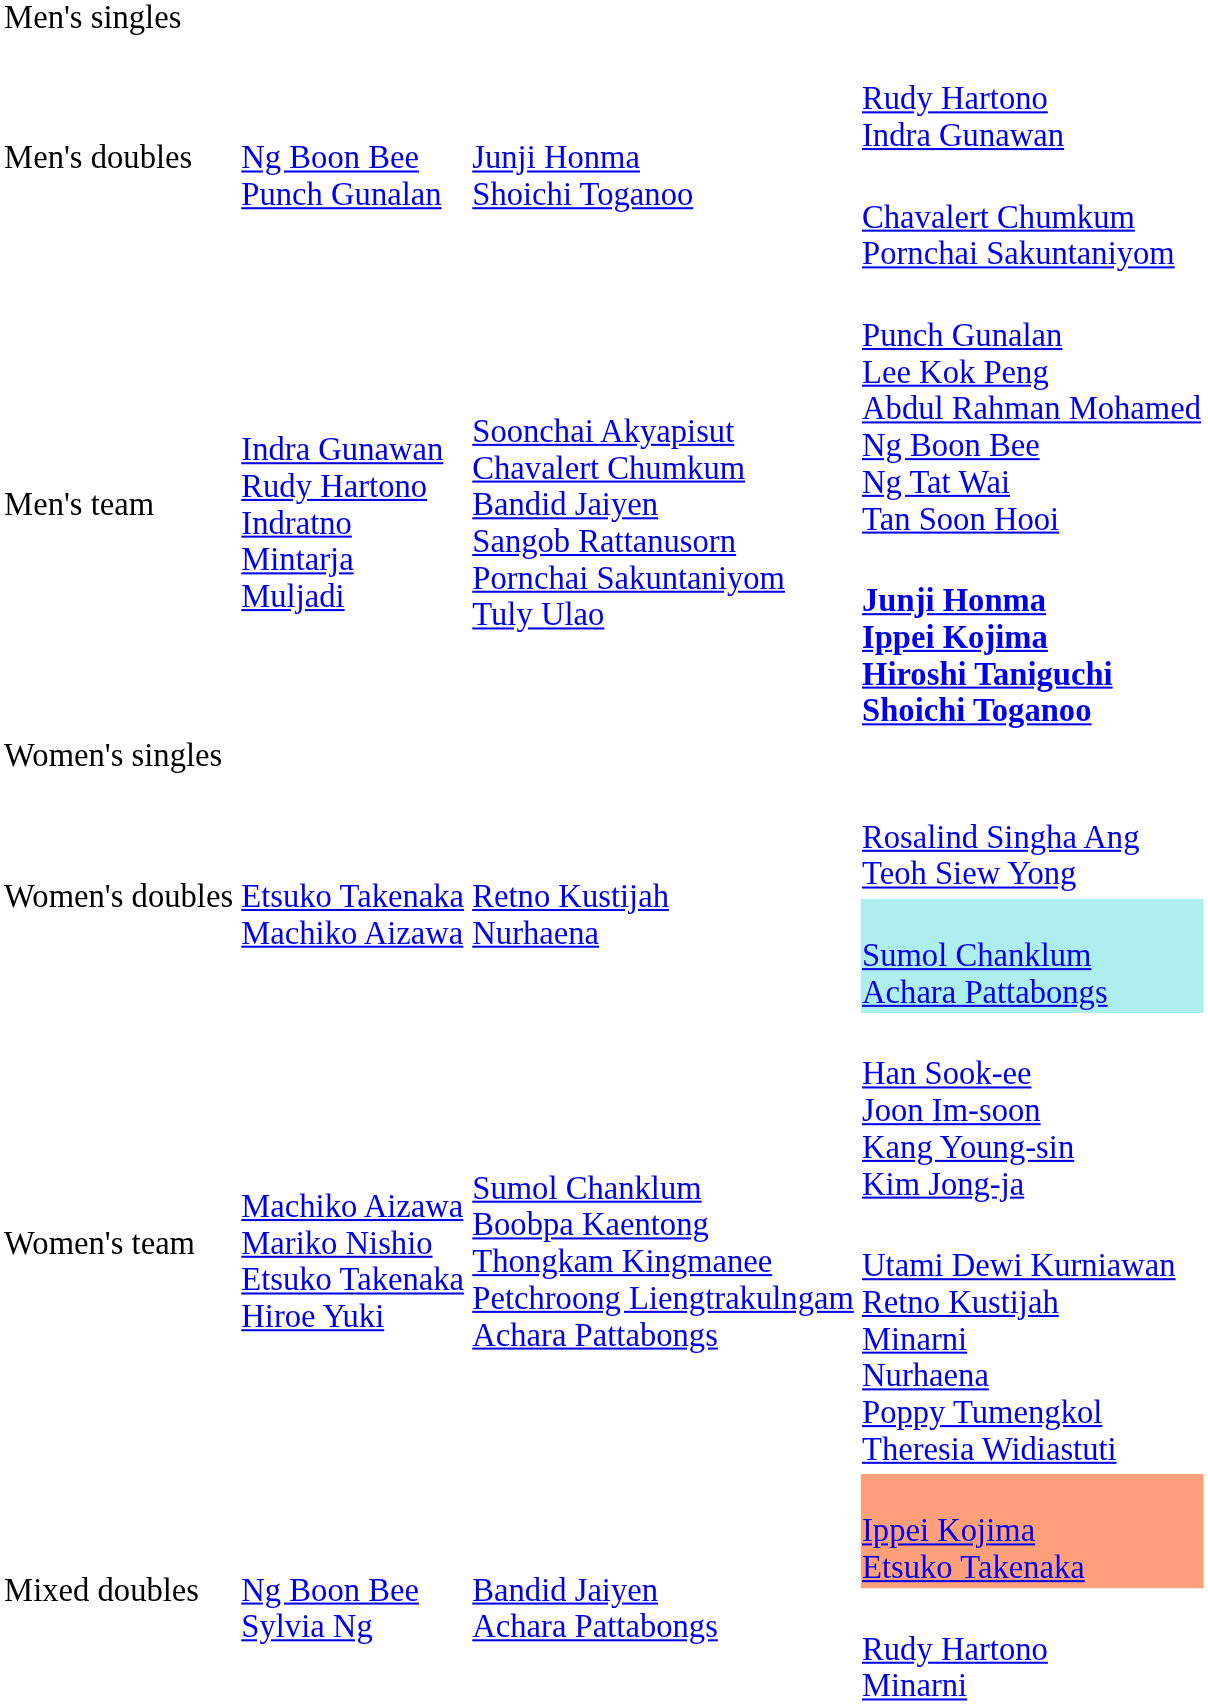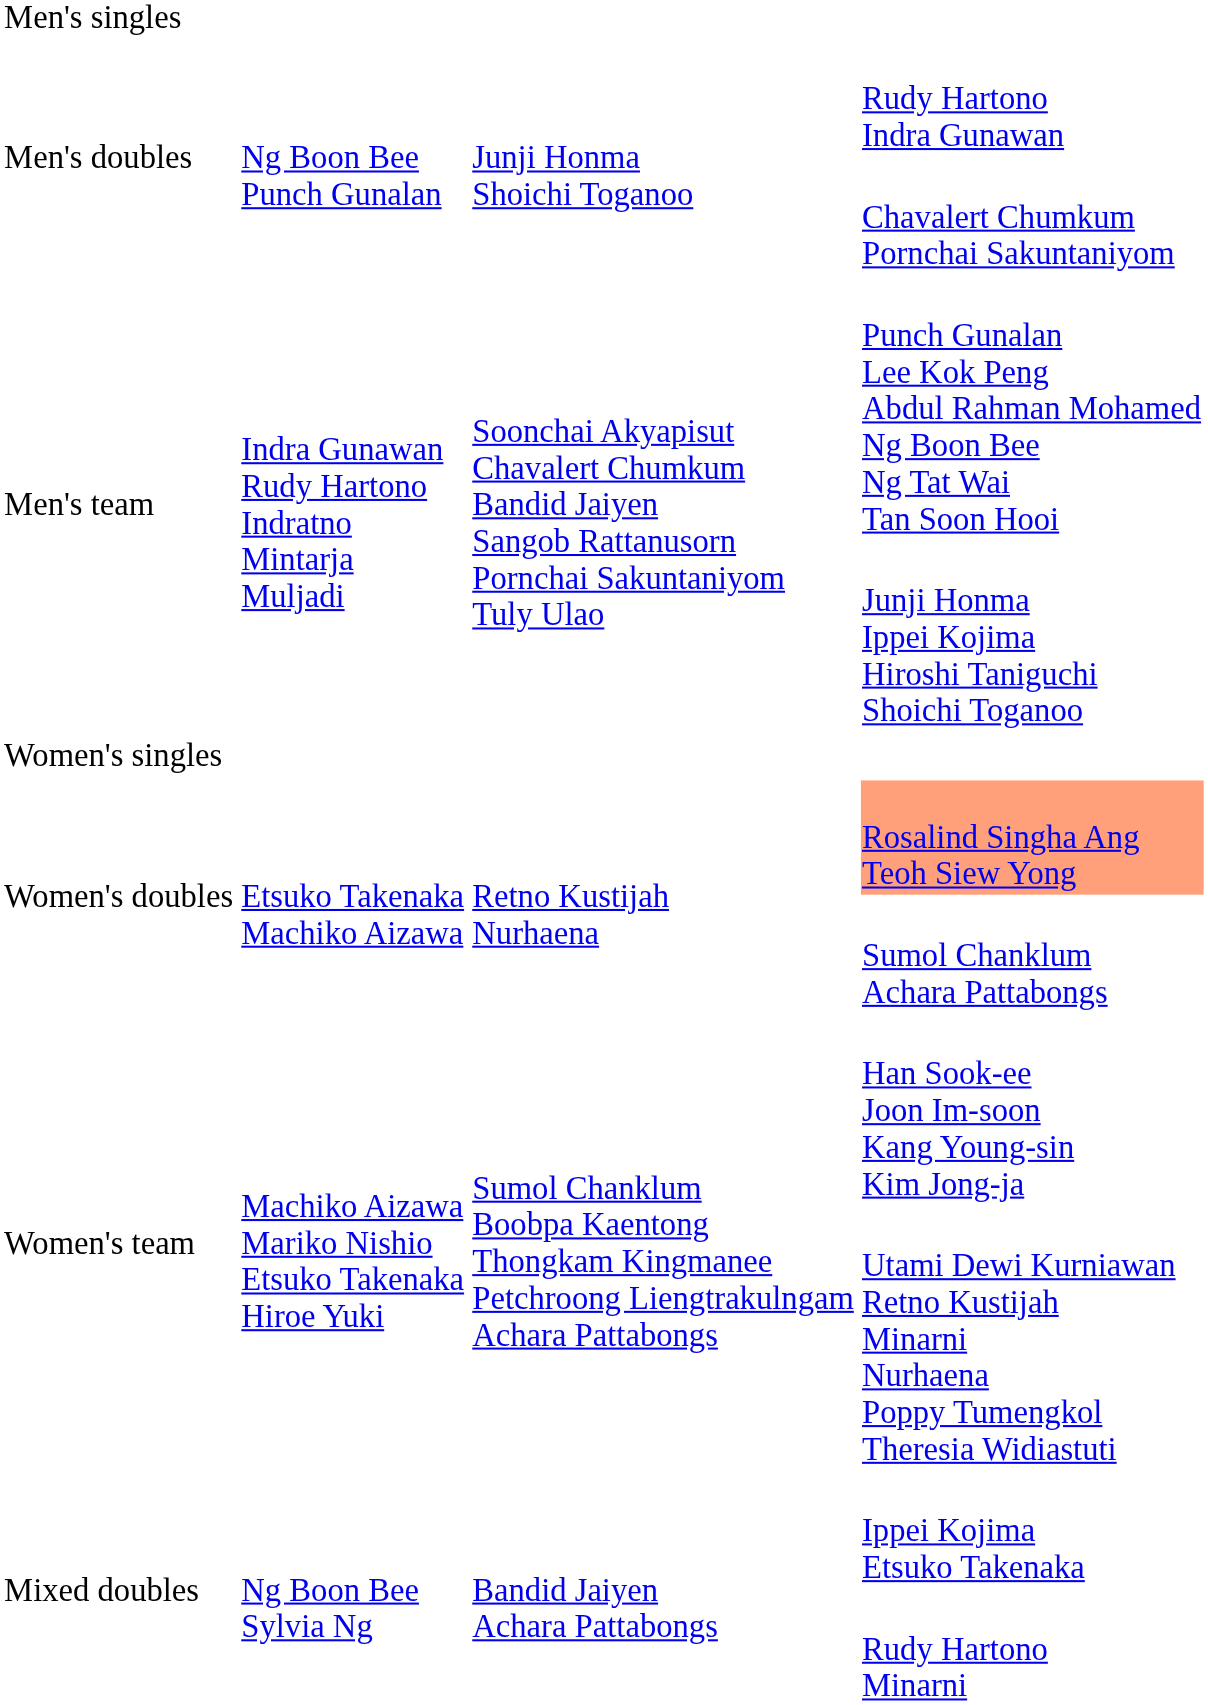(987, 655) bold -> (980, 655) normal
(1001, 855) no background -> (1001, 855) lightsalmon background
(985, 973) paleturquoise background -> (985, 973) no background
(973, 1548) lightsalmon background -> (973, 1548) no background
